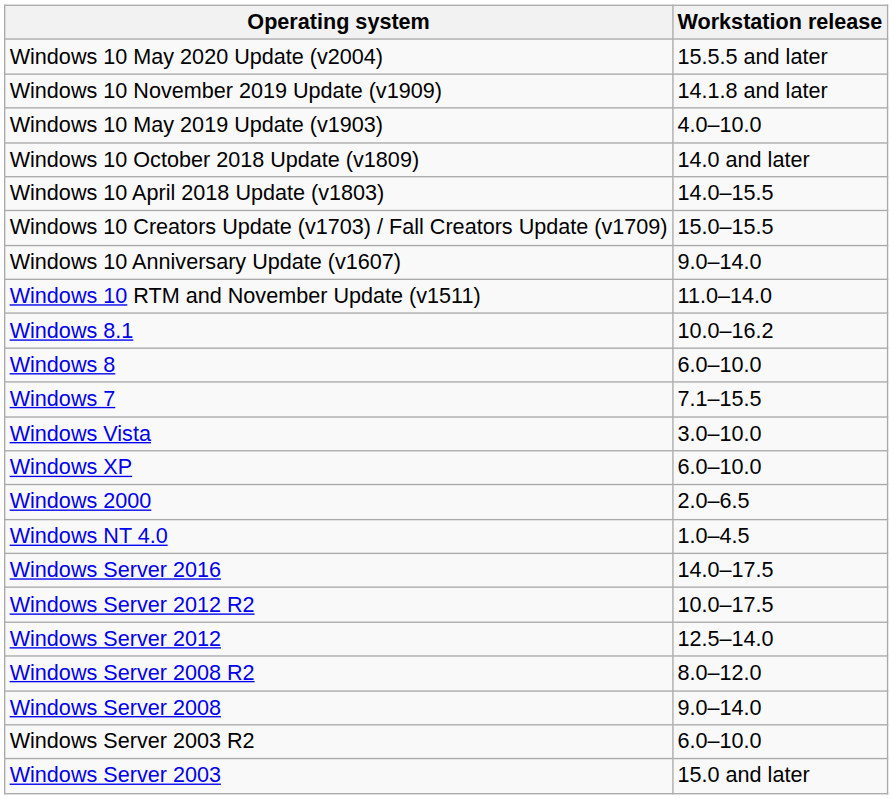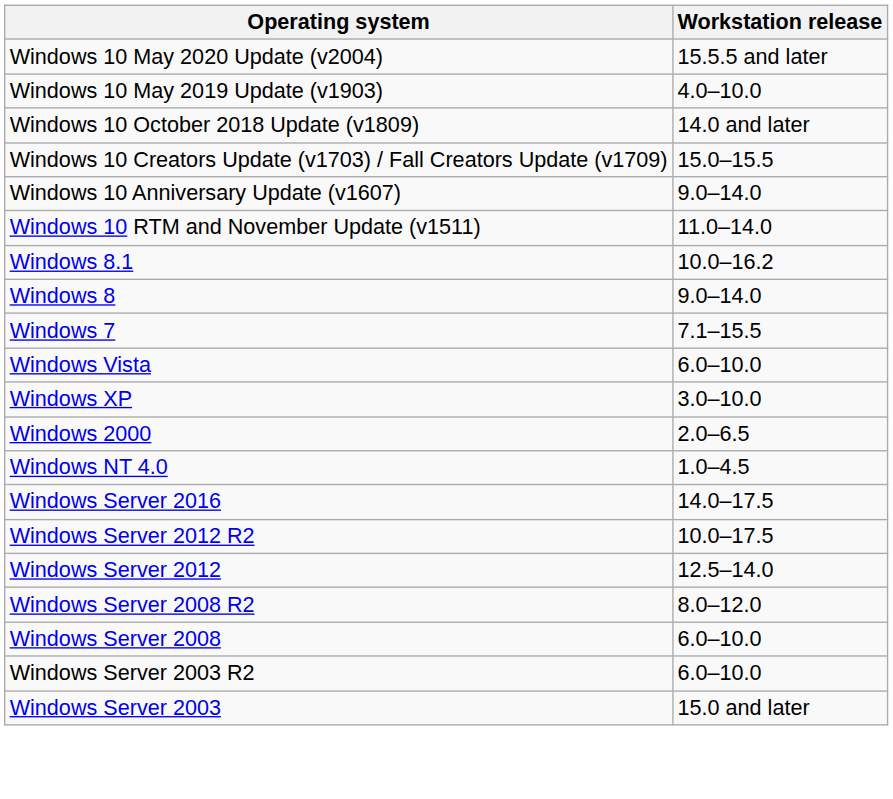- row: (226, 90)
- row: (197, 193)
(720, 364) 6.0–10.0 -> (720, 296) 9.0–14.0
(720, 433) 3.0–10.0 -> (720, 364) 6.0–10.0
(720, 467) 6.0–10.0 -> (720, 399) 3.0–10.0
(720, 707) 9.0–14.0 -> (720, 638) 6.0–10.0
